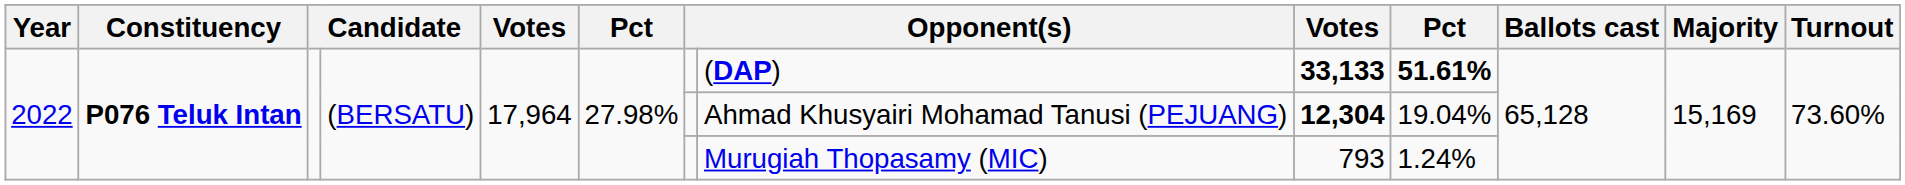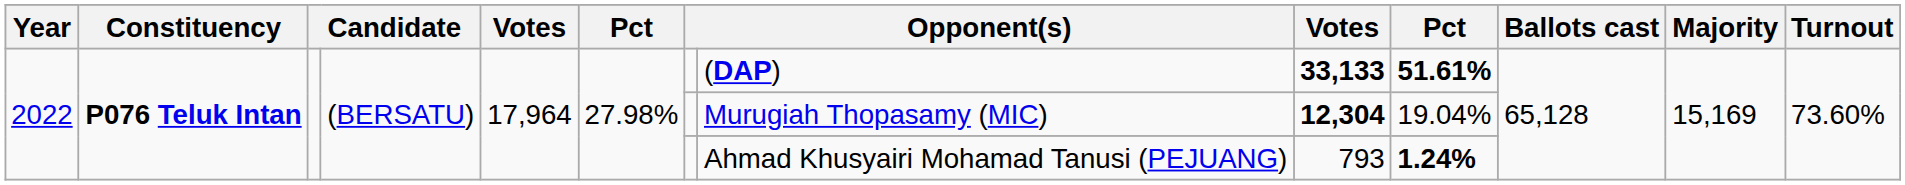(996, 114) Ahmad Khusyairi Mohamad Tanusi (PEJUANG) -> (876, 114) Murugiah Thopasamy (MIC)
(876, 158) Murugiah Thopasamy (MIC) -> (996, 158) Ahmad Khusyairi Mohamad Tanusi (PEJUANG)
(1437, 158) normal -> (1437, 158) bold
